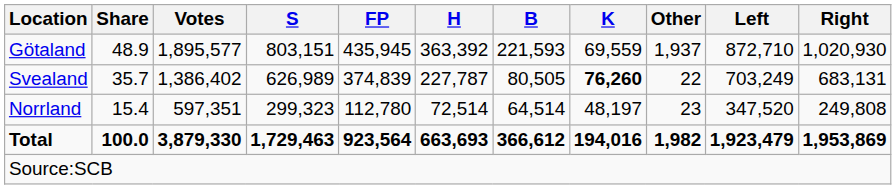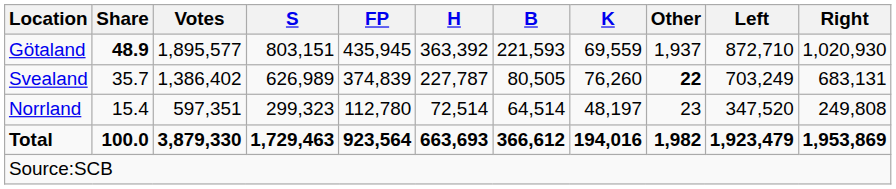(130, 49) normal -> (130, 49) bold
(613, 79) bold -> (613, 79) normal
(691, 79) normal -> (691, 79) bold
